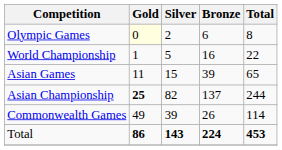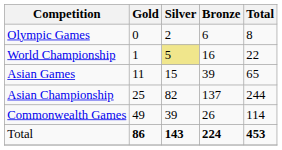(135, 34) lightyellow background -> (135, 34) no background
(168, 54) no background -> (168, 54) khaki background
(138, 94) bold -> (138, 94) normal
